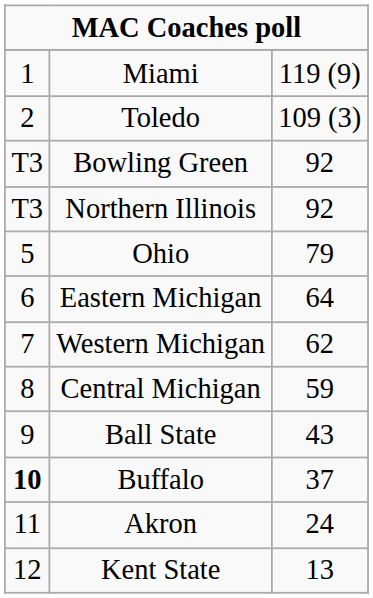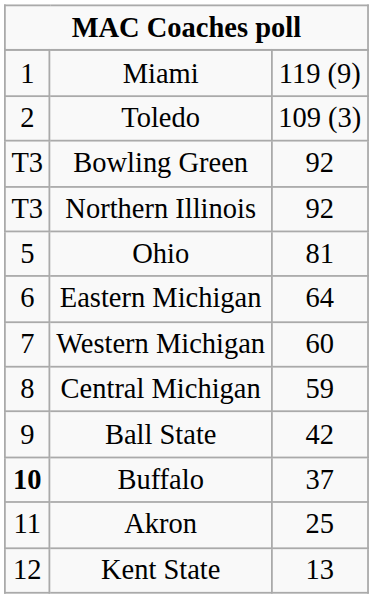(320, 253) 79 -> (320, 253) 81
(320, 343) 62 -> (320, 343) 60
(320, 434) 43 -> (320, 434) 42
(320, 524) 24 -> (320, 524) 25
